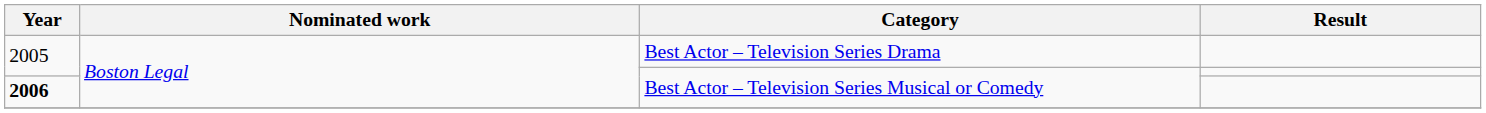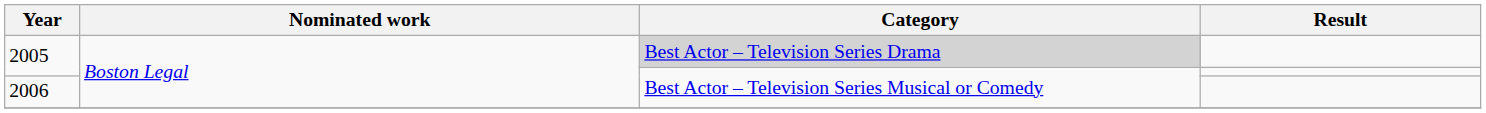(792, 51) no background -> (792, 51) lightgrey background
(29, 91) bold -> (29, 91) normal
